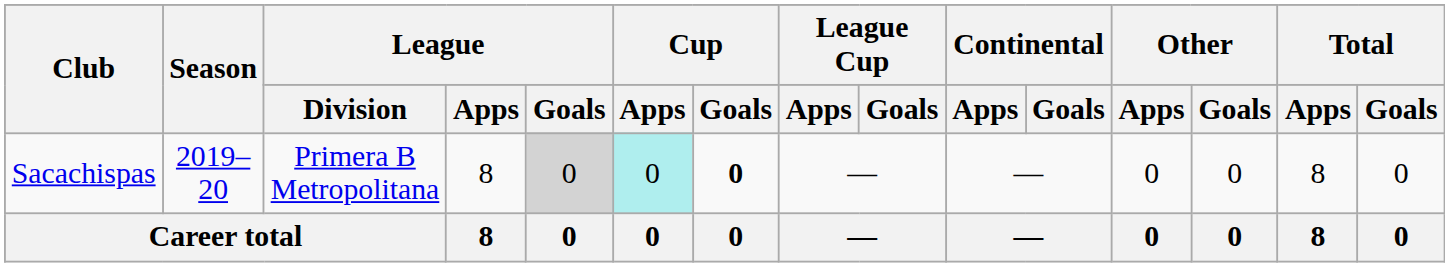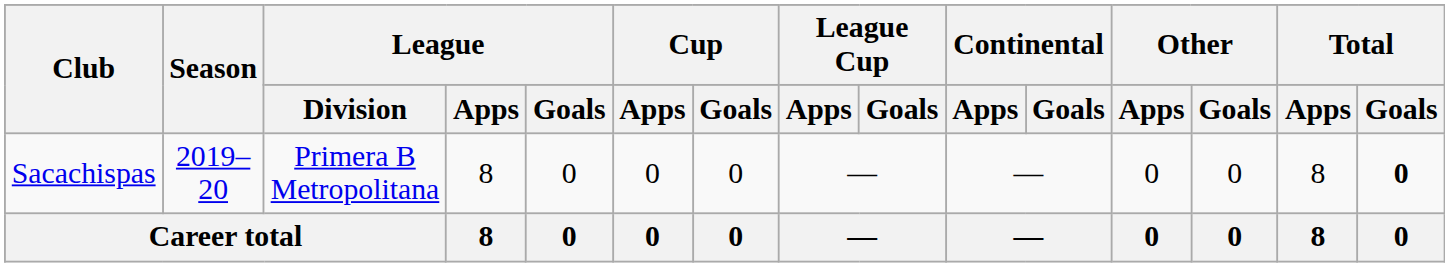(569, 172) lightgrey background -> (569, 172) no background
(652, 172) paleturquoise background -> (652, 172) no background
(736, 172) bold -> (736, 172) normal
(1401, 172) normal -> (1401, 172) bold
